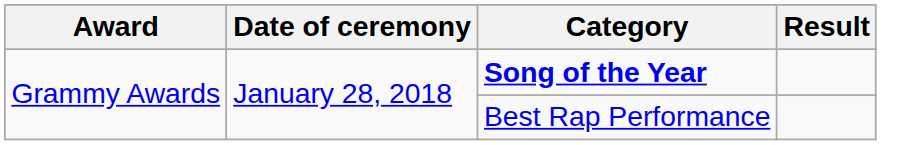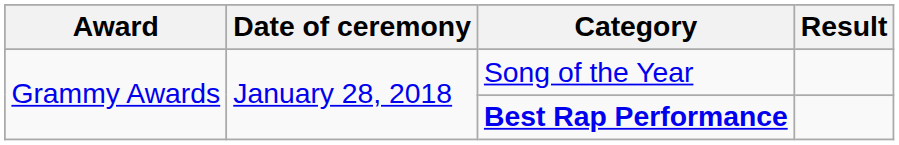(595, 71) bold -> (589, 71) normal
(627, 116) normal -> (636, 116) bold
